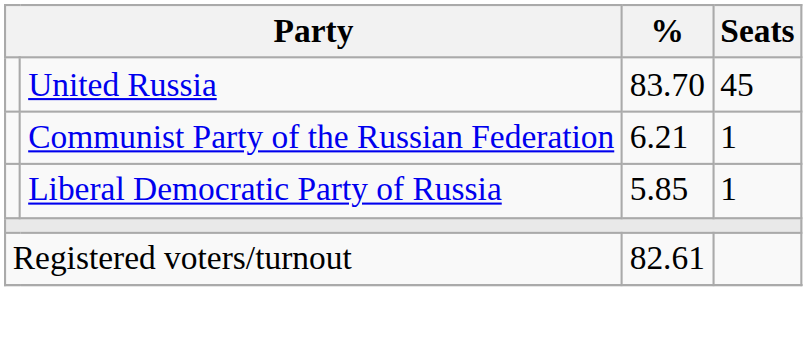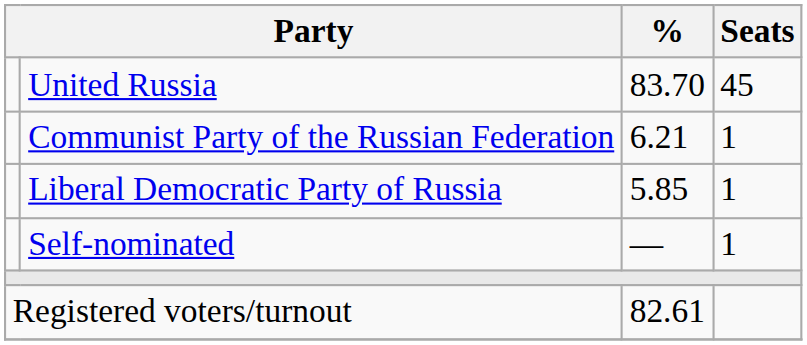+ row: (131, 243)
